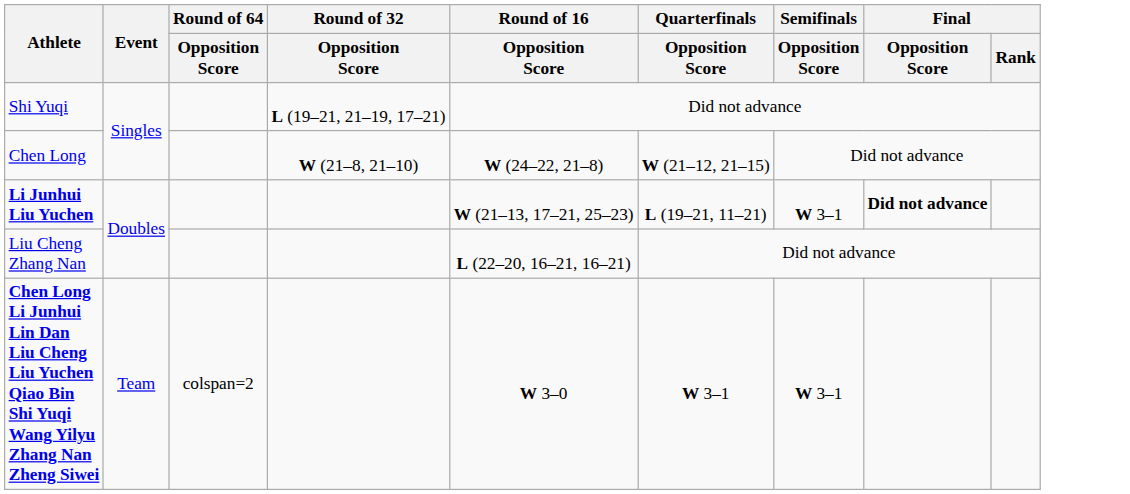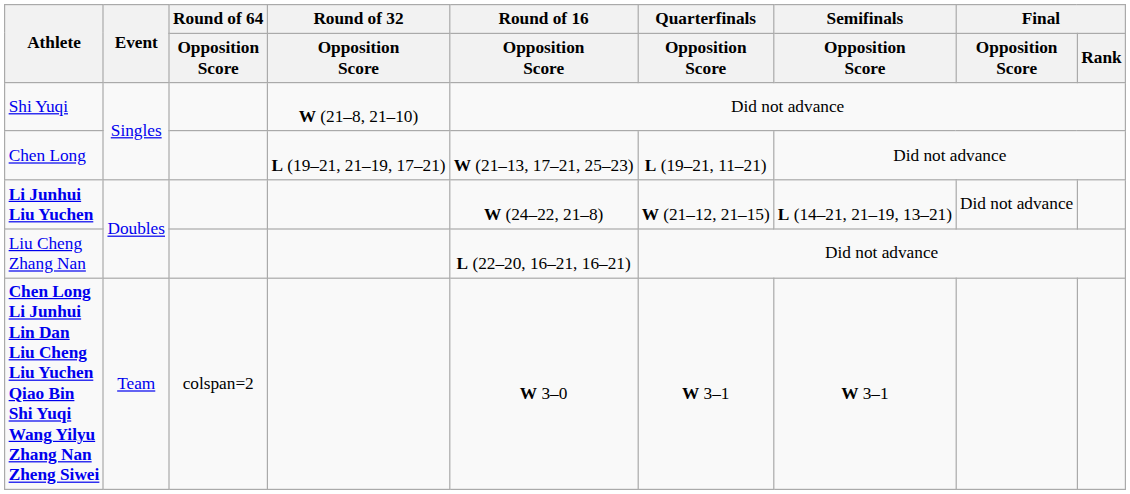(358, 116) L (19–21, 21–19, 17–21) -> (358, 116) W (21–8, 21–10)
(358, 165) W (21–8, 21–10) -> (358, 165) L (19–21, 21–19, 17–21)
(544, 165) W (24–22, 21–8) -> (544, 165) W (21–13, 17–21, 25–23)
(706, 165) W (21–12, 21–15) -> (706, 165) L (19–21, 11–21)
(544, 214) W (21–13, 17–21, 25–23) -> (544, 214) W (24–22, 21–8)
(706, 214) L (19–21, 11–21) -> (706, 214) W (21–12, 21–15)
(819, 214) W 3–1 -> (865, 214) L (14–21, 21–19, 13–21)
(927, 204) bold -> (1017, 204) normal
